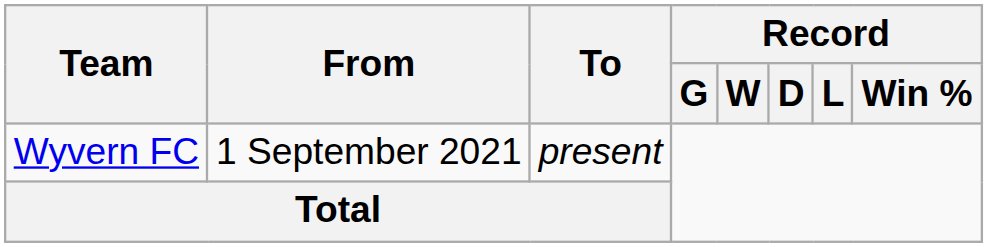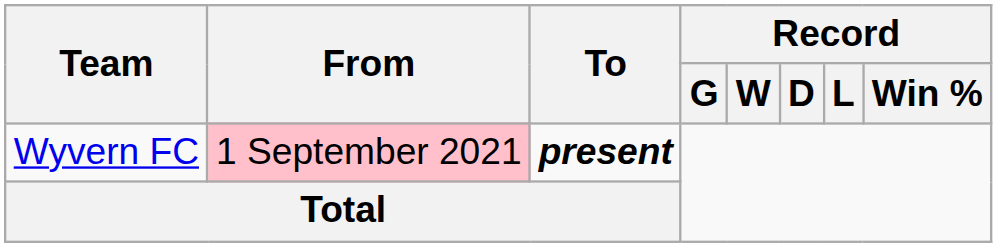(369, 151) no background -> (369, 151) pink background
(601, 151) normal -> (606, 151) bold
